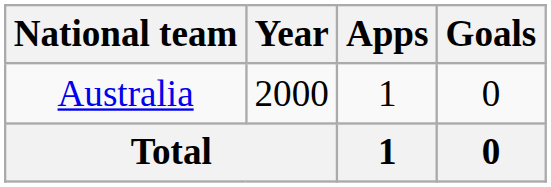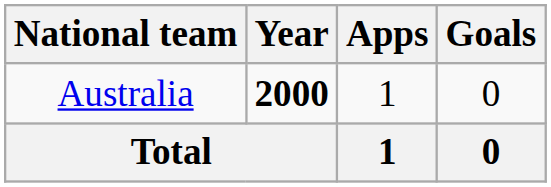(292, 92) normal -> (292, 92) bold
